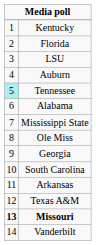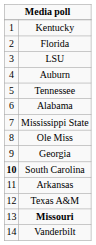(12, 91) paleturquoise background -> (12, 91) no background
(12, 169) normal -> (12, 169) bold
(12, 216) bold -> (12, 216) normal
